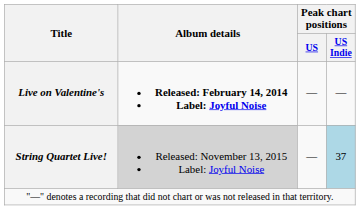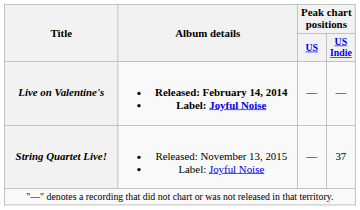(208, 163) lightgrey background -> (208, 163) no background
(341, 156) lightblue background -> (341, 156) no background
